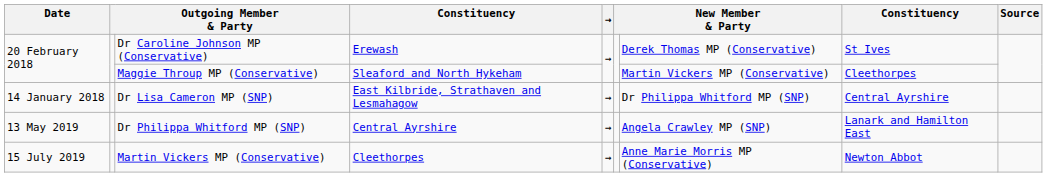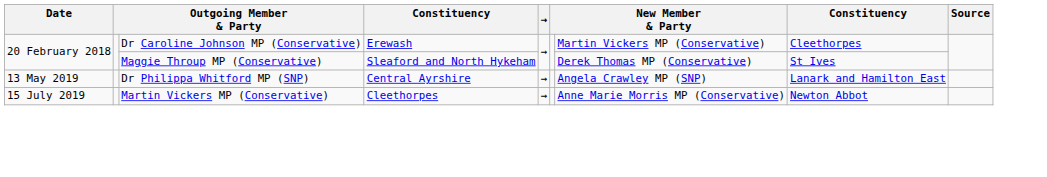(719, 49) Derek Thomas MP (Conservative) -> (661, 43) Martin Vickers MP (Conservative)
(867, 49) St Ives -> (826, 43) Cleethorpes
(726, 73) Martin Vickers MP (Conservative) -> (655, 61) Derek Thomas MP (Conservative)
(880, 73) Cleethorpes -> (813, 61) St Ives
- row: (196, 97)
